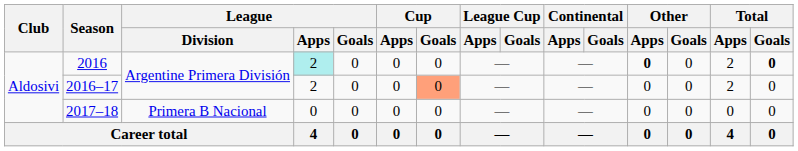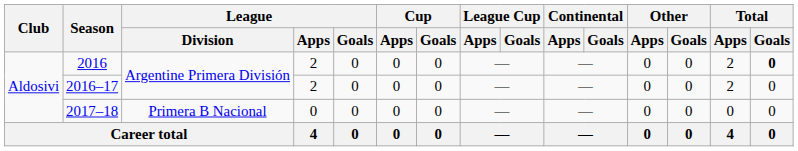(313, 63) paleturquoise background -> (313, 63) no background
(647, 63) bold -> (647, 63) normal
(438, 87) lightsalmon background -> (438, 87) no background
